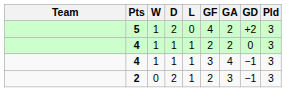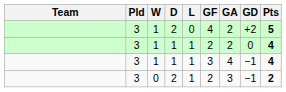columns swapped: (271, 12) <-> (137, 12)
